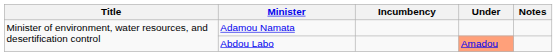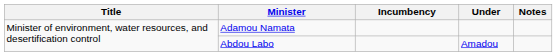(479, 43) lightsalmon background -> (479, 43) no background
